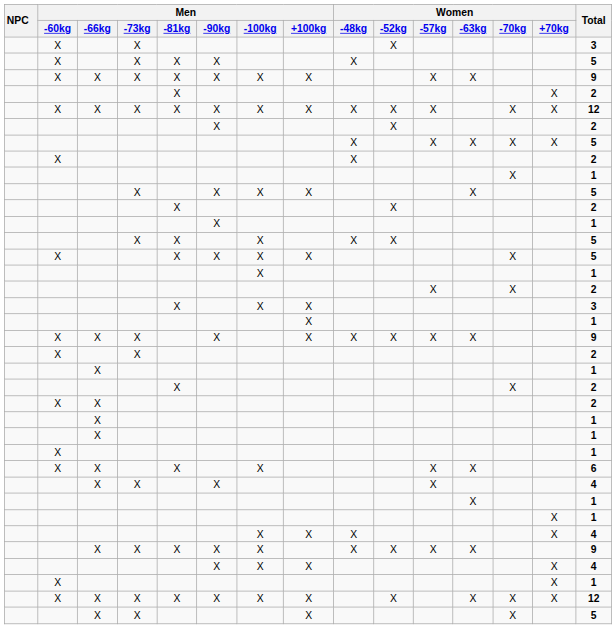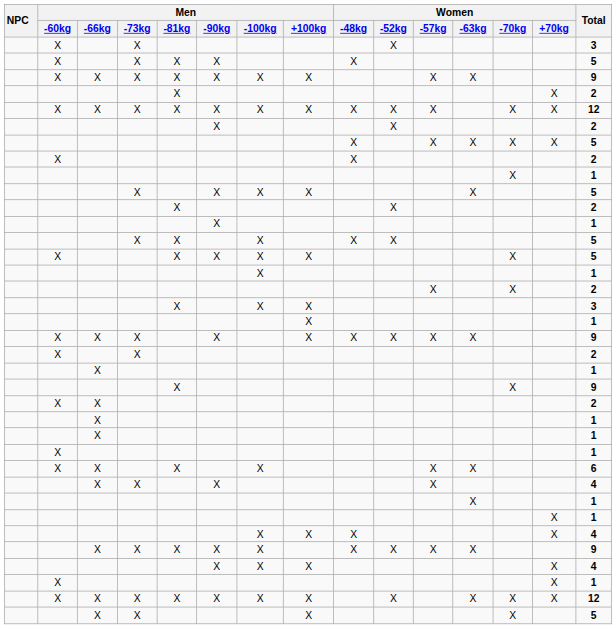(594, 387) 2 -> (594, 387) 9
